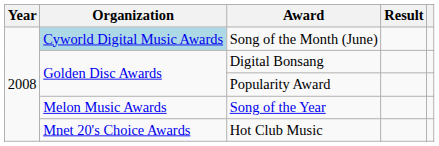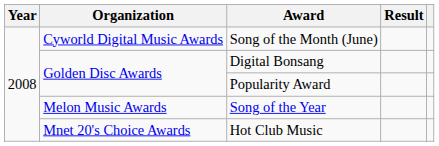(133, 38) lightblue background -> (133, 38) no background
